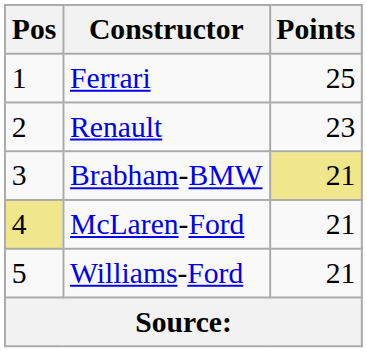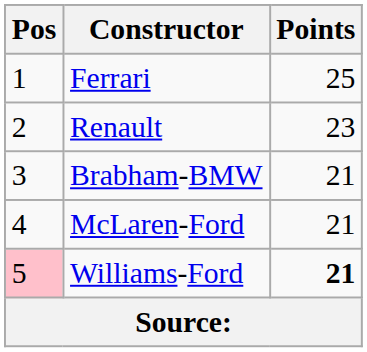(340, 175) khaki background -> (340, 175) no background
(19, 224) khaki background -> (19, 224) no background
(19, 273) no background -> (19, 273) pink background
(340, 273) normal -> (340, 273) bold
